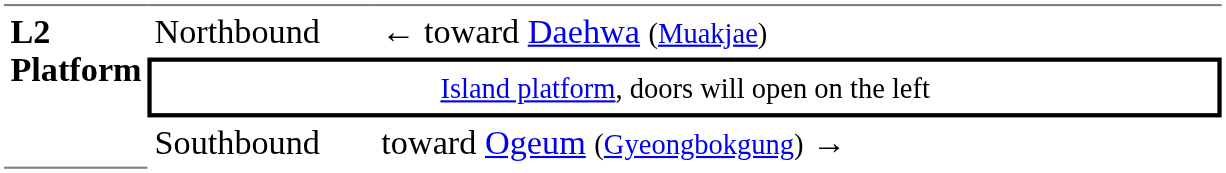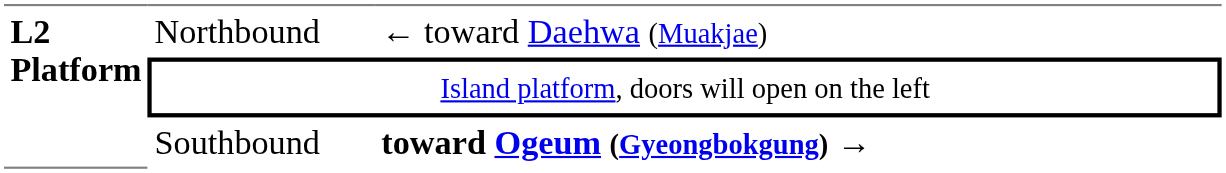(614, 142) normal -> (626, 142) bold
